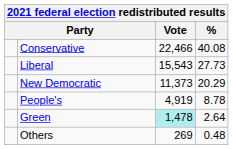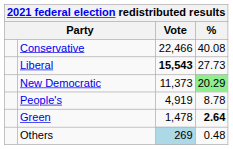(176, 65) normal -> (176, 65) bold
(212, 83) no background -> (212, 83) lightgreen background
(179, 118) paleturquoise background -> (179, 118) no background
(215, 118) normal -> (215, 118) bold
(183, 135) no background -> (183, 135) lightblue background
